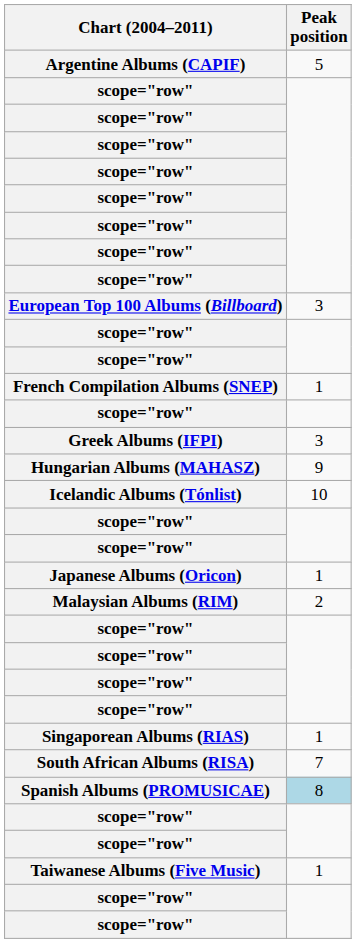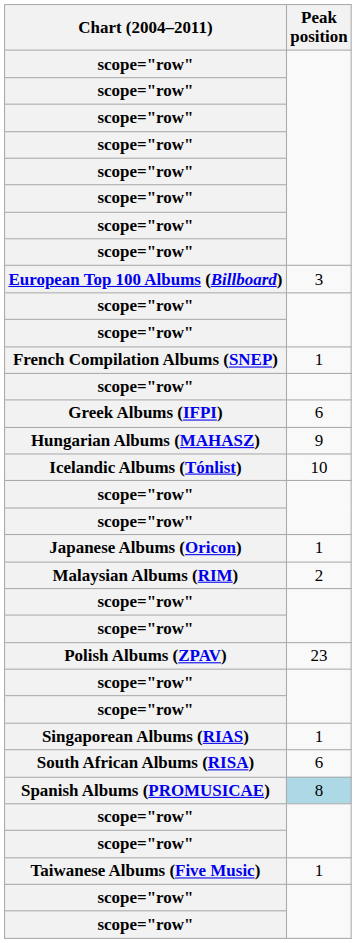- row: (145, 63)
(319, 440) 3 -> (319, 413) 6
+ row: (145, 655)
(319, 763) 7 -> (319, 763) 6
